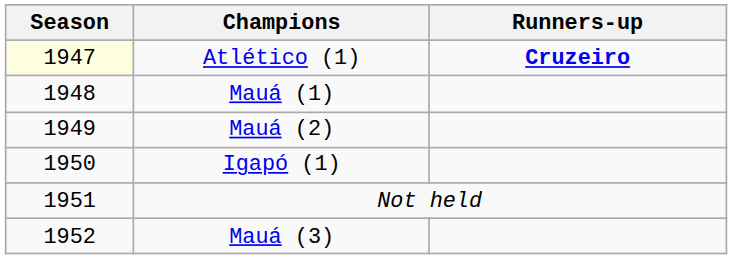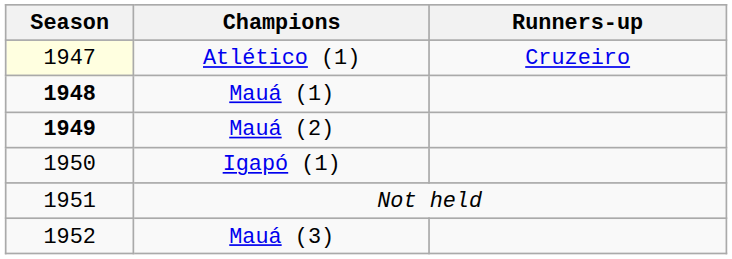(578, 58) bold -> (578, 58) normal
(70, 94) normal -> (70, 94) bold
(70, 129) normal -> (70, 129) bold
